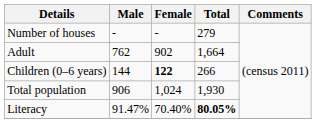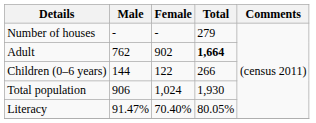(211, 52) normal -> (211, 52) bold
(164, 71) bold -> (164, 71) normal
(217, 109) bold -> (216, 109) normal
